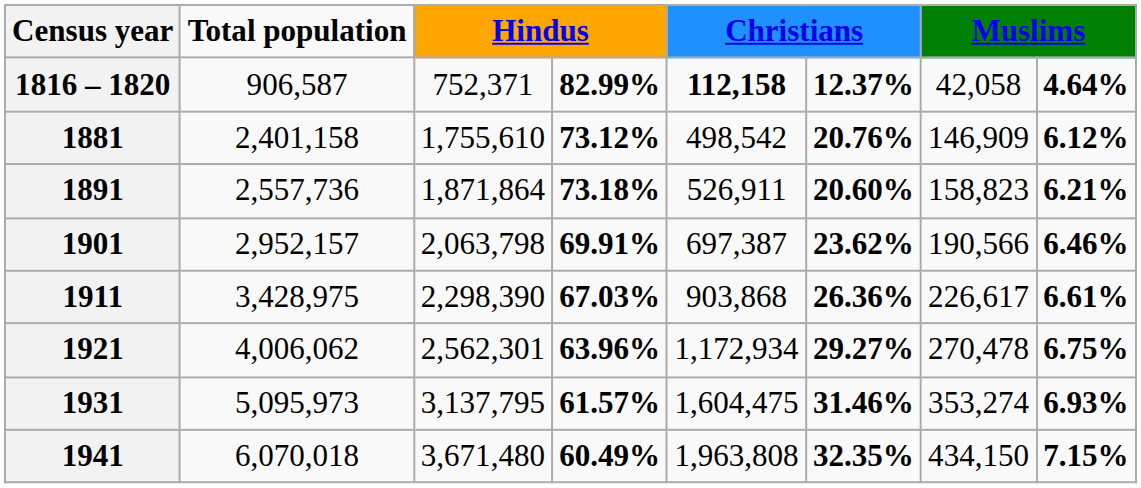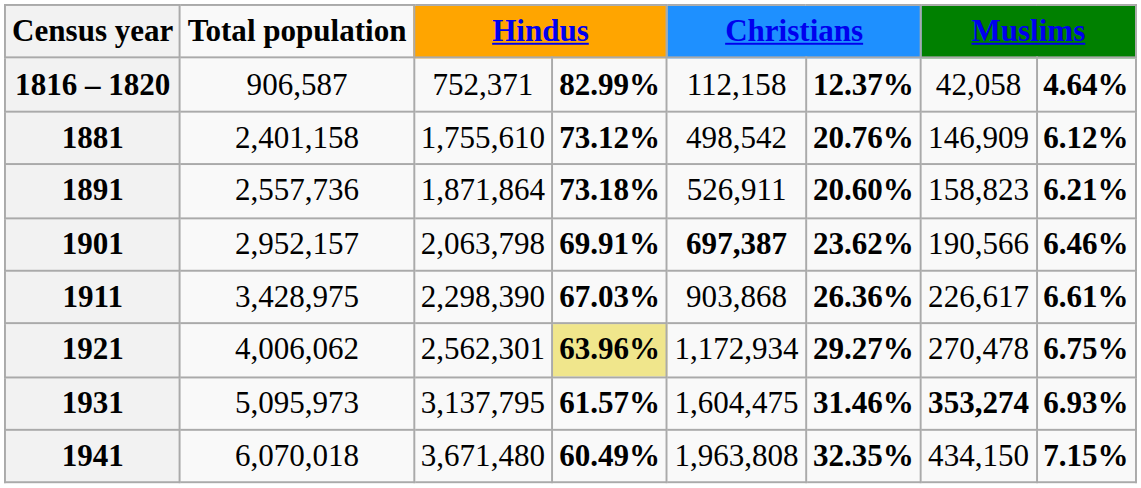(737, 84) bold -> (737, 84) normal
(737, 243) normal -> (737, 243) bold
(610, 349) no background -> (610, 349) khaki background
(979, 402) normal -> (979, 402) bold
